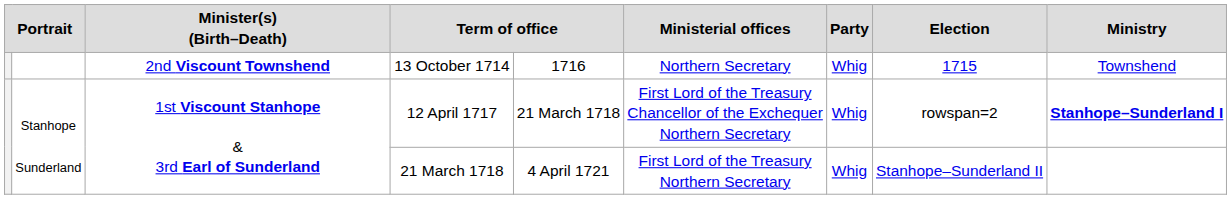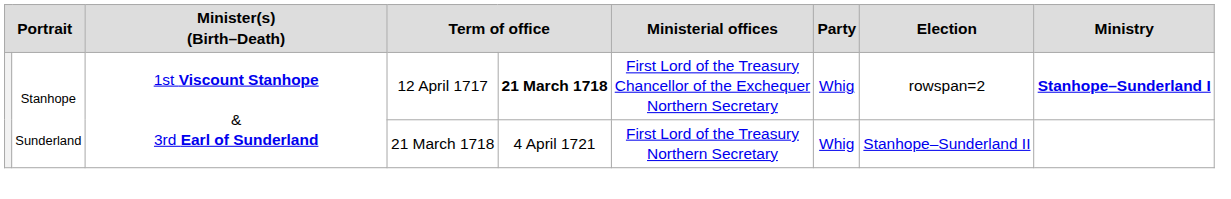- row: (452, 66)
(568, 113) normal -> (555, 86) bold
